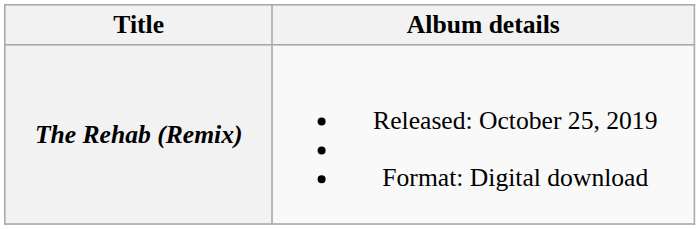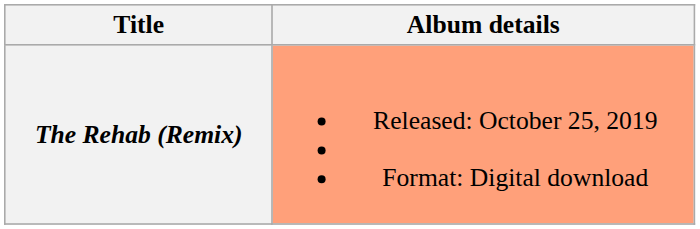(483, 149) no background -> (483, 149) lightsalmon background
